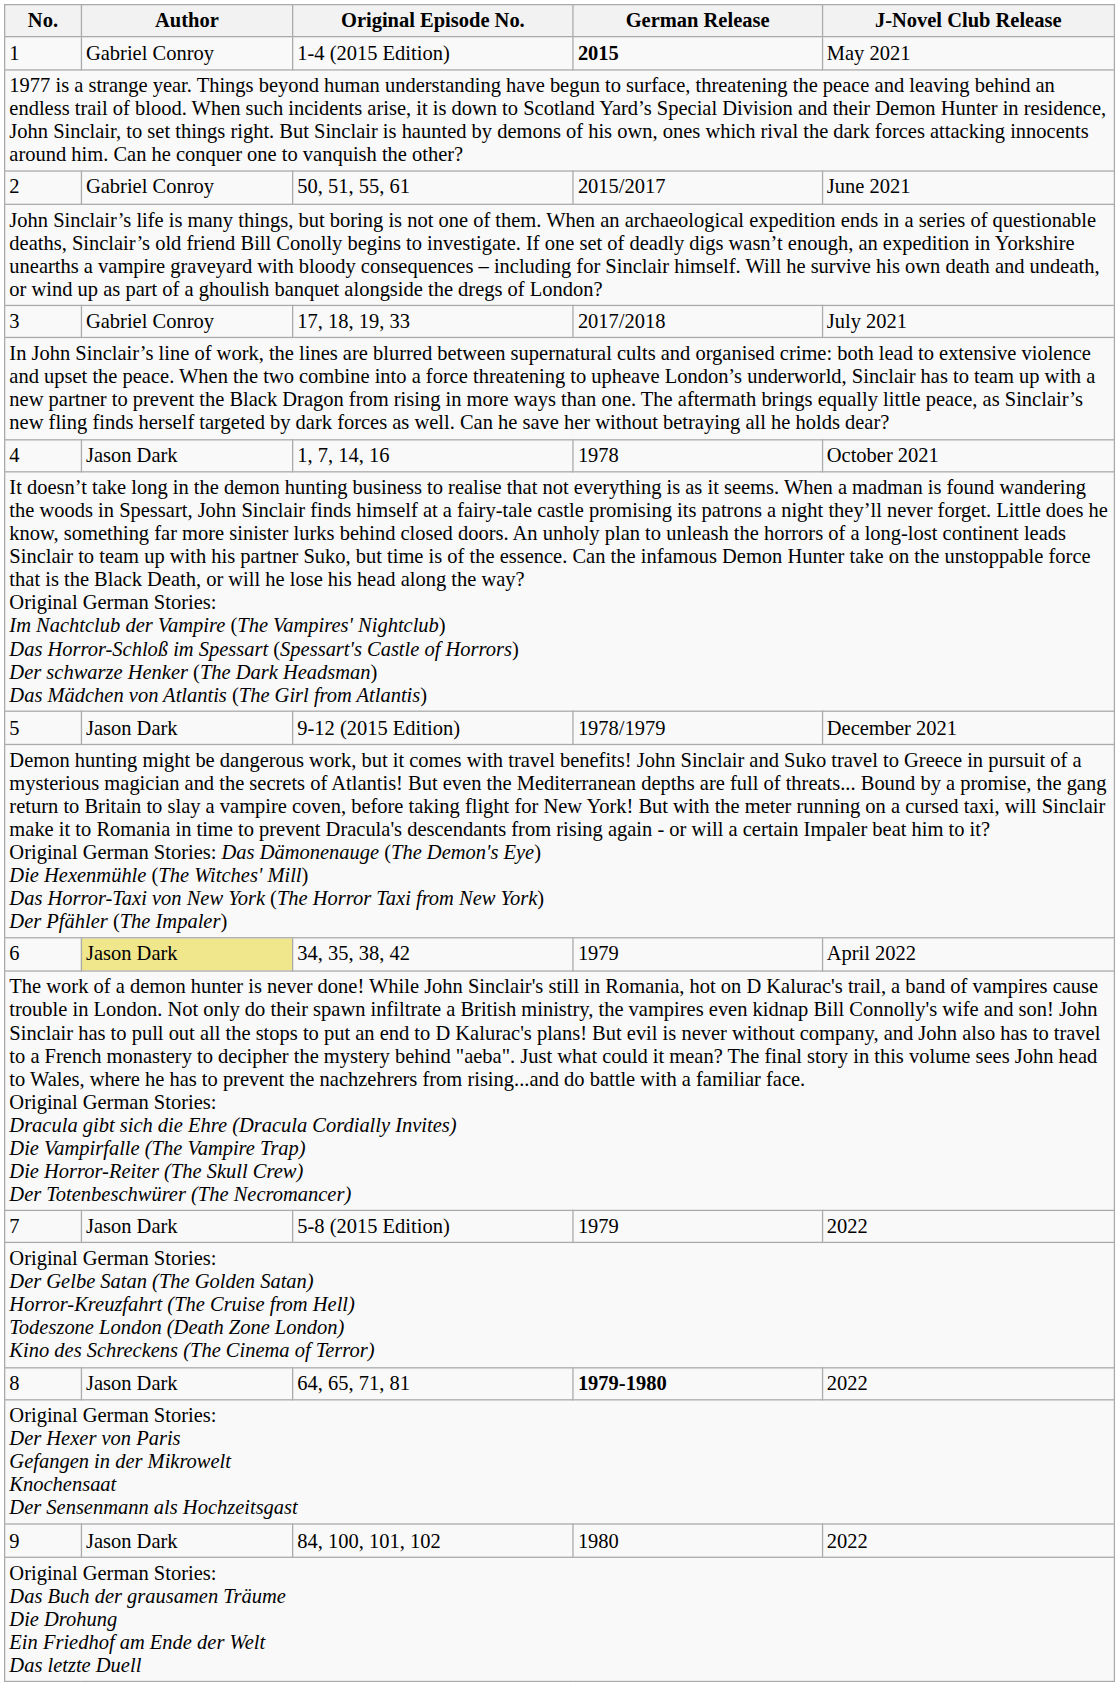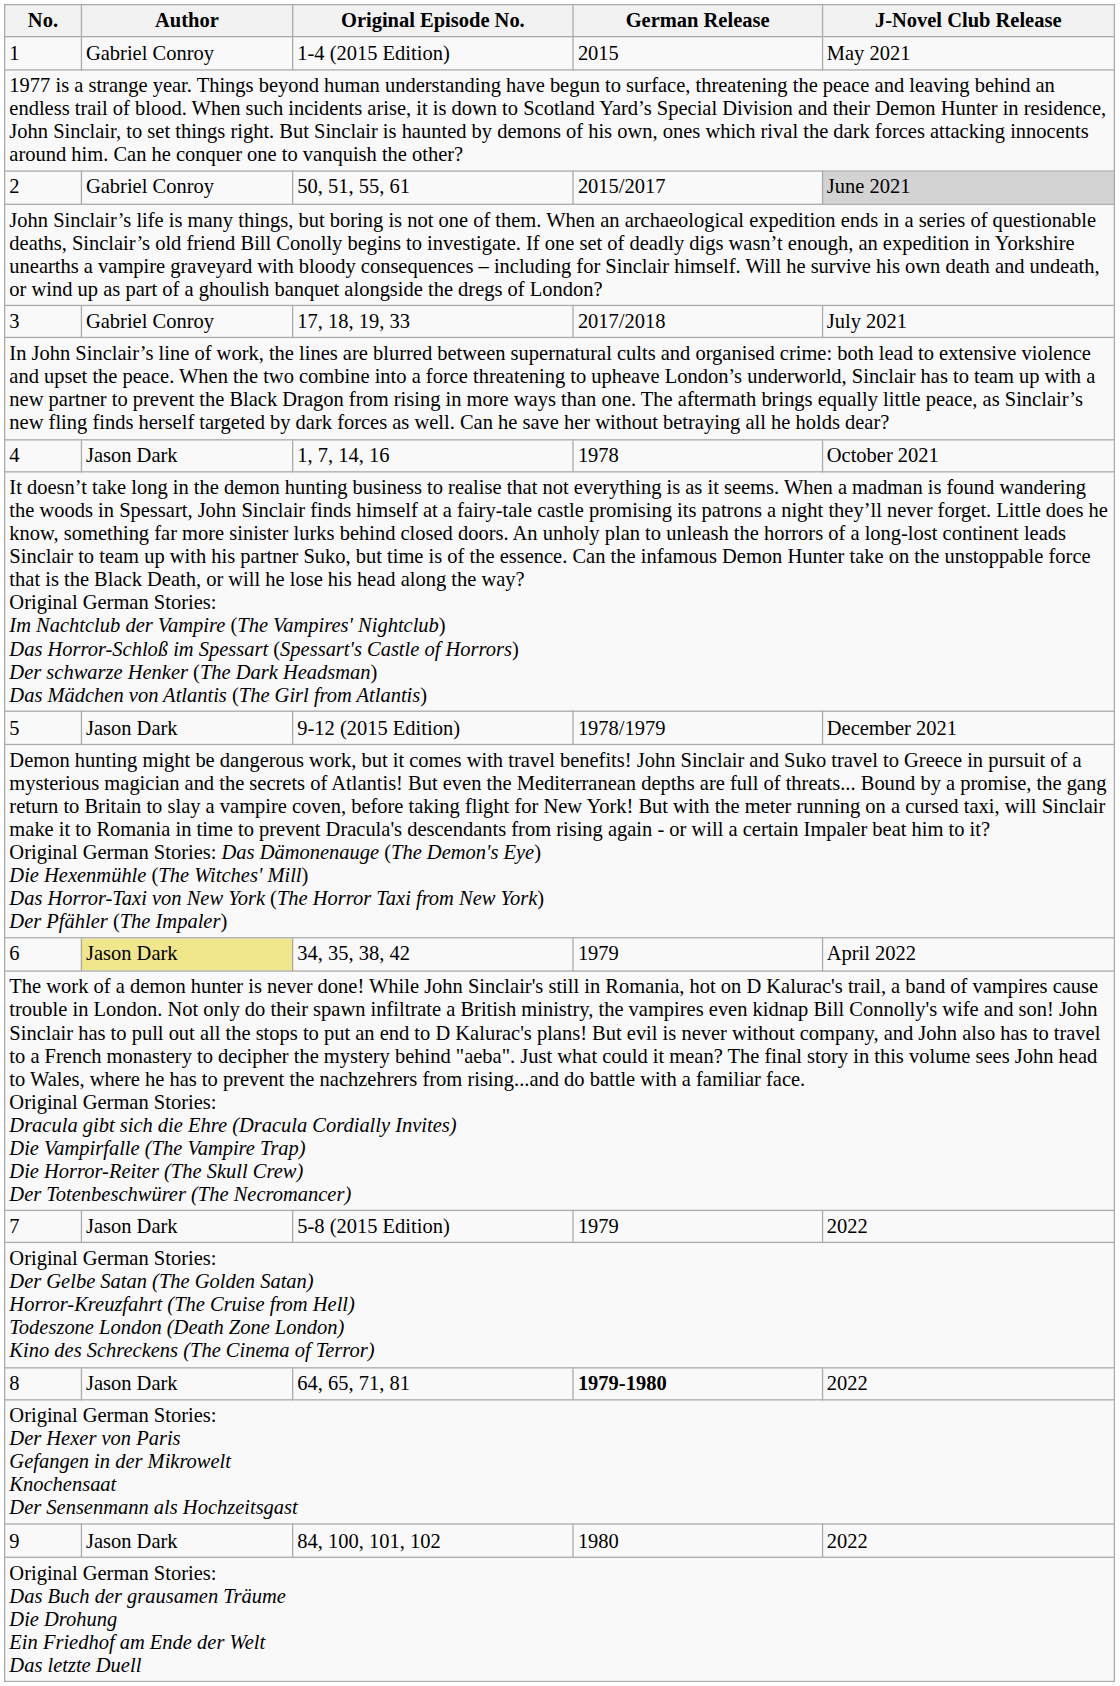(598, 53) bold -> (598, 53) normal
(869, 187) no background -> (869, 187) lightgrey background
